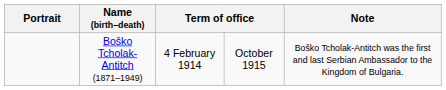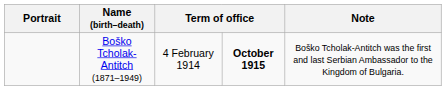(254, 59) normal -> (253, 59) bold
